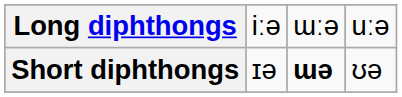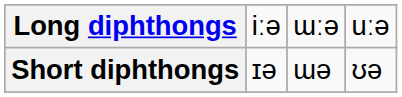(313, 69) bold -> (312, 69) normal
